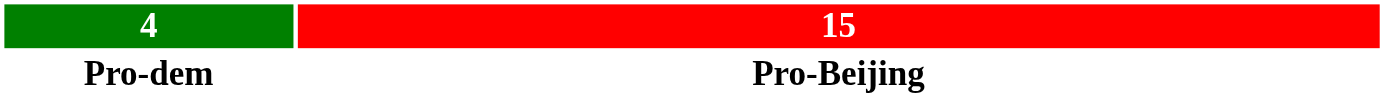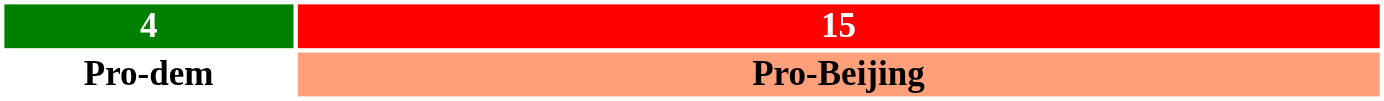(838, 73) no background -> (838, 73) lightsalmon background
